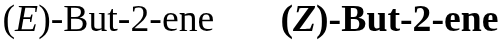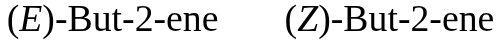(389, 18) bold -> (389, 18) normal
